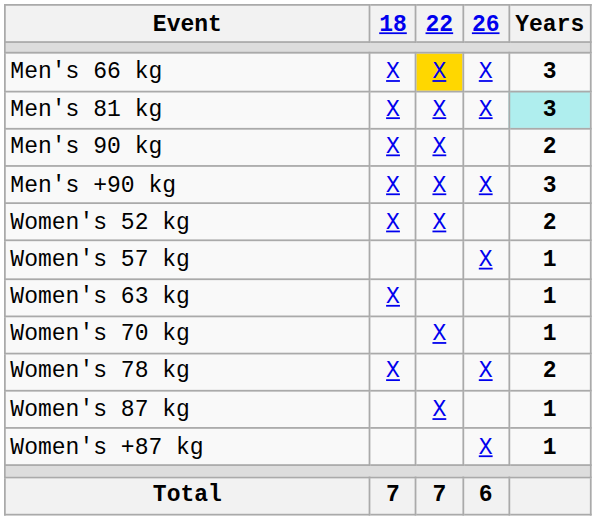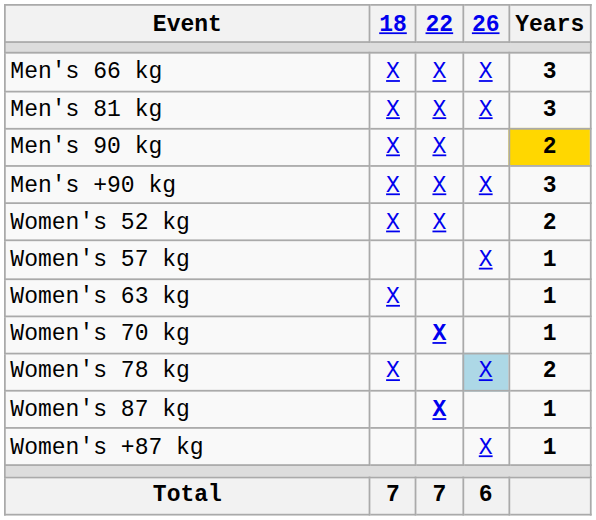(439, 72) gold background -> (439, 72) no background
(550, 110) paleturquoise background -> (550, 110) no background
(550, 147) no background -> (550, 147) gold background
(439, 335) normal -> (439, 335) bold
(486, 372) no background -> (486, 372) lightblue background
(439, 410) normal -> (439, 410) bold
